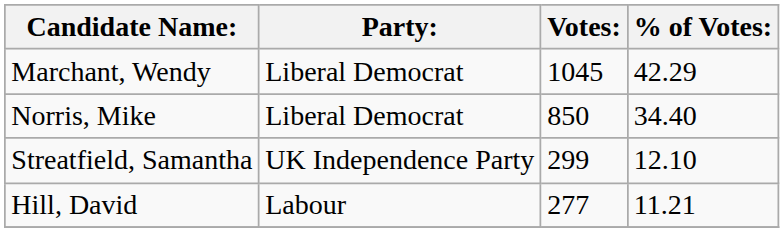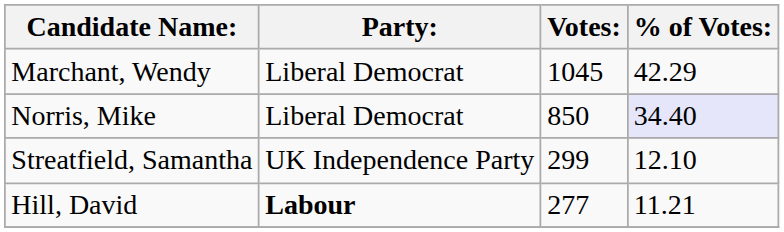(665, 115) no background -> (665, 115) lavender background
(306, 204) normal -> (310, 204) bold
